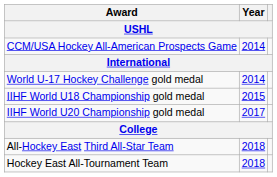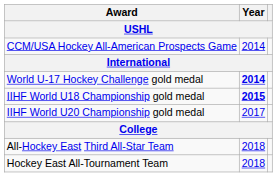(253, 79) normal -> (253, 79) bold
(253, 96) normal -> (253, 96) bold
